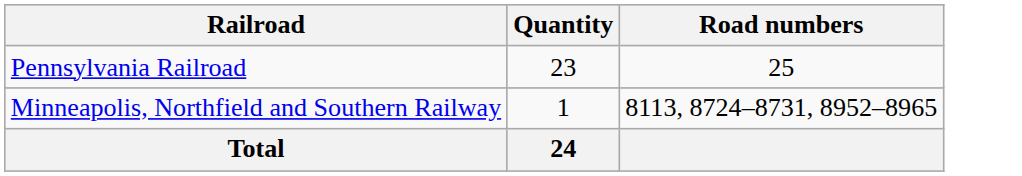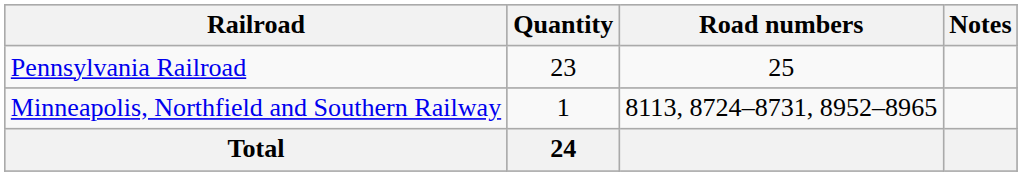+ column: (980, 25)
